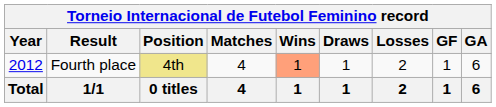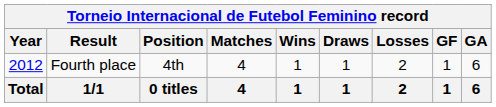(173, 65) khaki background -> (173, 65) no background
(298, 65) lightsalmon background -> (298, 65) no background
